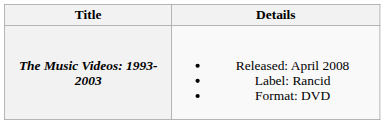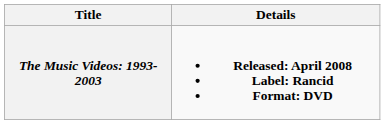(276, 80) normal -> (276, 80) bold
